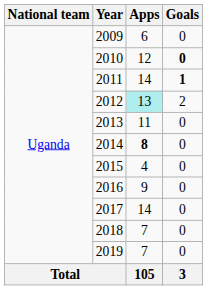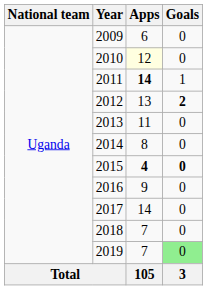(144, 58) no background -> (144, 58) lightyellow background
(182, 58) bold -> (182, 58) normal
(144, 79) normal -> (144, 79) bold
(182, 79) bold -> (182, 79) normal
(144, 101) paleturquoise background -> (144, 101) no background
(182, 101) normal -> (182, 101) bold
(144, 144) bold -> (144, 144) normal
(144, 166) normal -> (144, 166) bold
(182, 166) normal -> (182, 166) bold
(182, 252) no background -> (182, 252) lightgreen background
